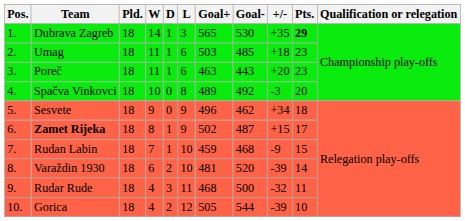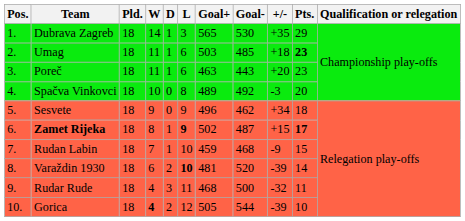(301, 33) bold -> (301, 33) normal
(301, 52) normal -> (301, 52) bold
(184, 129) normal -> (184, 129) bold
(301, 129) normal -> (301, 129) bold
(187, 168) normal -> (187, 168) bold
(151, 206) normal -> (151, 206) bold
